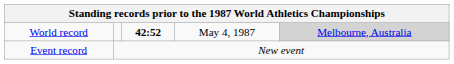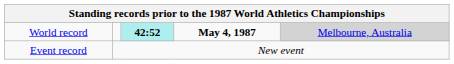(148, 31) no background -> (147, 31) paleturquoise background
(227, 31) normal -> (227, 31) bold
